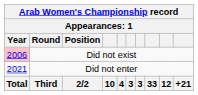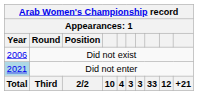(17, 55) pink background -> (17, 55) no background
(17, 69) no background -> (17, 69) lightblue background
